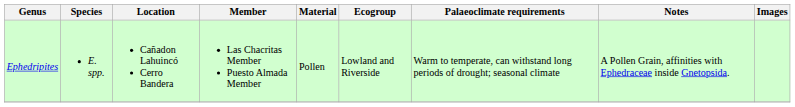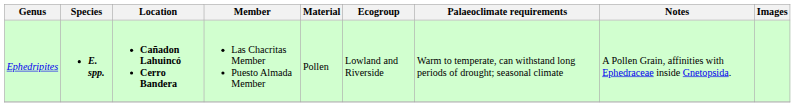(86, 67) normal -> (87, 67) bold
(156, 67) normal -> (158, 67) bold
